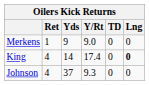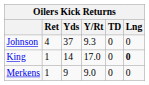rows swapped: (22, 73) <-> (23, 42)
(47, 57) 4 -> (47, 57) 1
(92, 57) 17.4 -> (92, 57) 17.0
